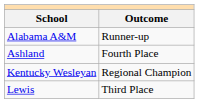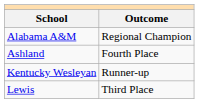(125, 36) Runner-up -> (146, 36) Regional Champion
(146, 72) Regional Champion -> (125, 72) Runner-up
